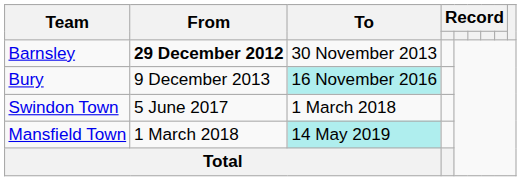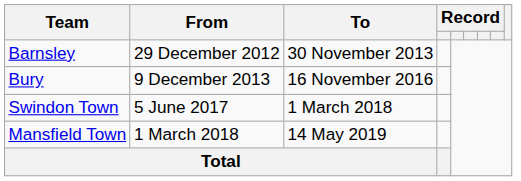(209, 53) bold -> (207, 53) normal
(364, 80) paleturquoise background -> (360, 80) no background
(341, 134) paleturquoise background -> (337, 134) no background
